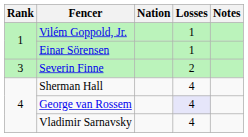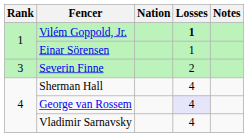(192, 31) normal -> (192, 31) bold
